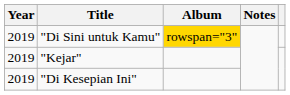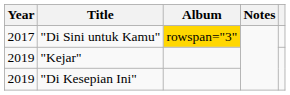(21, 36) 2019 -> (21, 36) 2017
